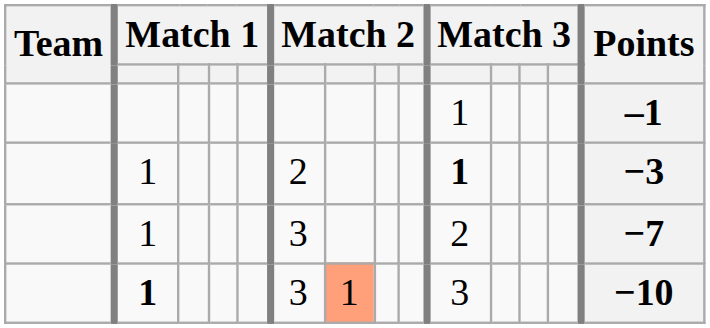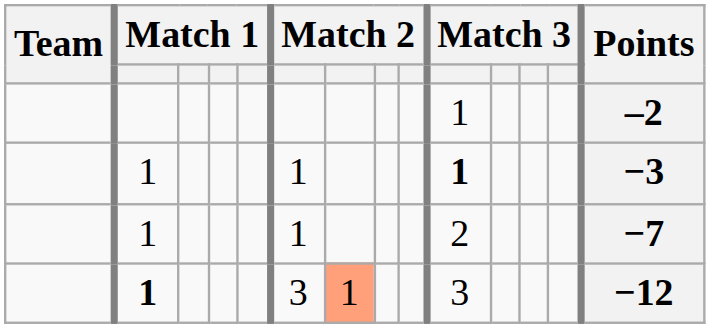(644, 112) –1 -> (644, 112) –2
(298, 172) 2 -> (298, 172) 1
(298, 232) 3 -> (298, 232) 1
(644, 292) −10 -> (644, 292) −12
